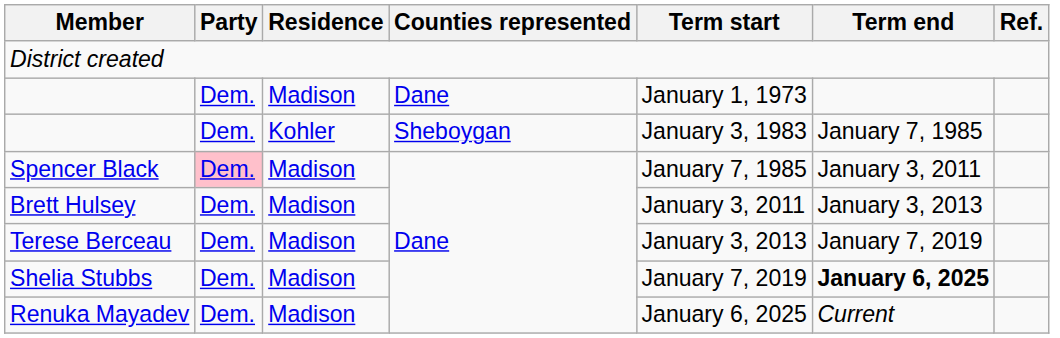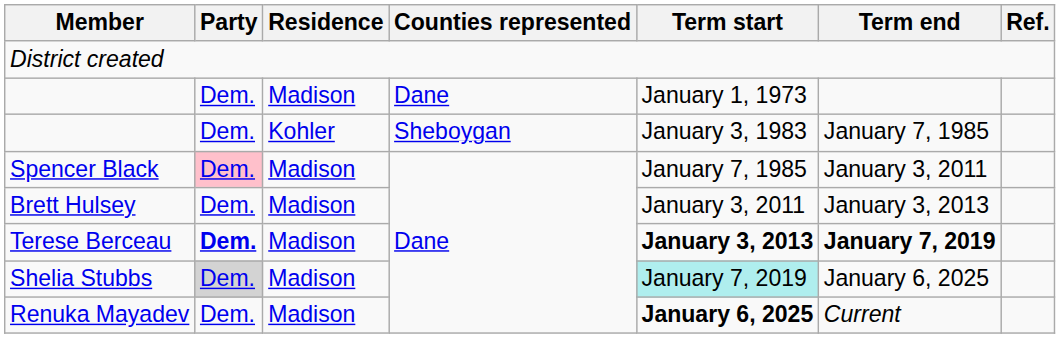(227, 242) normal -> (228, 242) bold
(724, 242) normal -> (727, 242) bold
(900, 242) normal -> (910, 242) bold
(227, 278) no background -> (227, 278) lightgrey background
(724, 278) no background -> (724, 278) paleturquoise background
(903, 278) bold -> (906, 278) normal
(724, 315) normal -> (727, 315) bold
